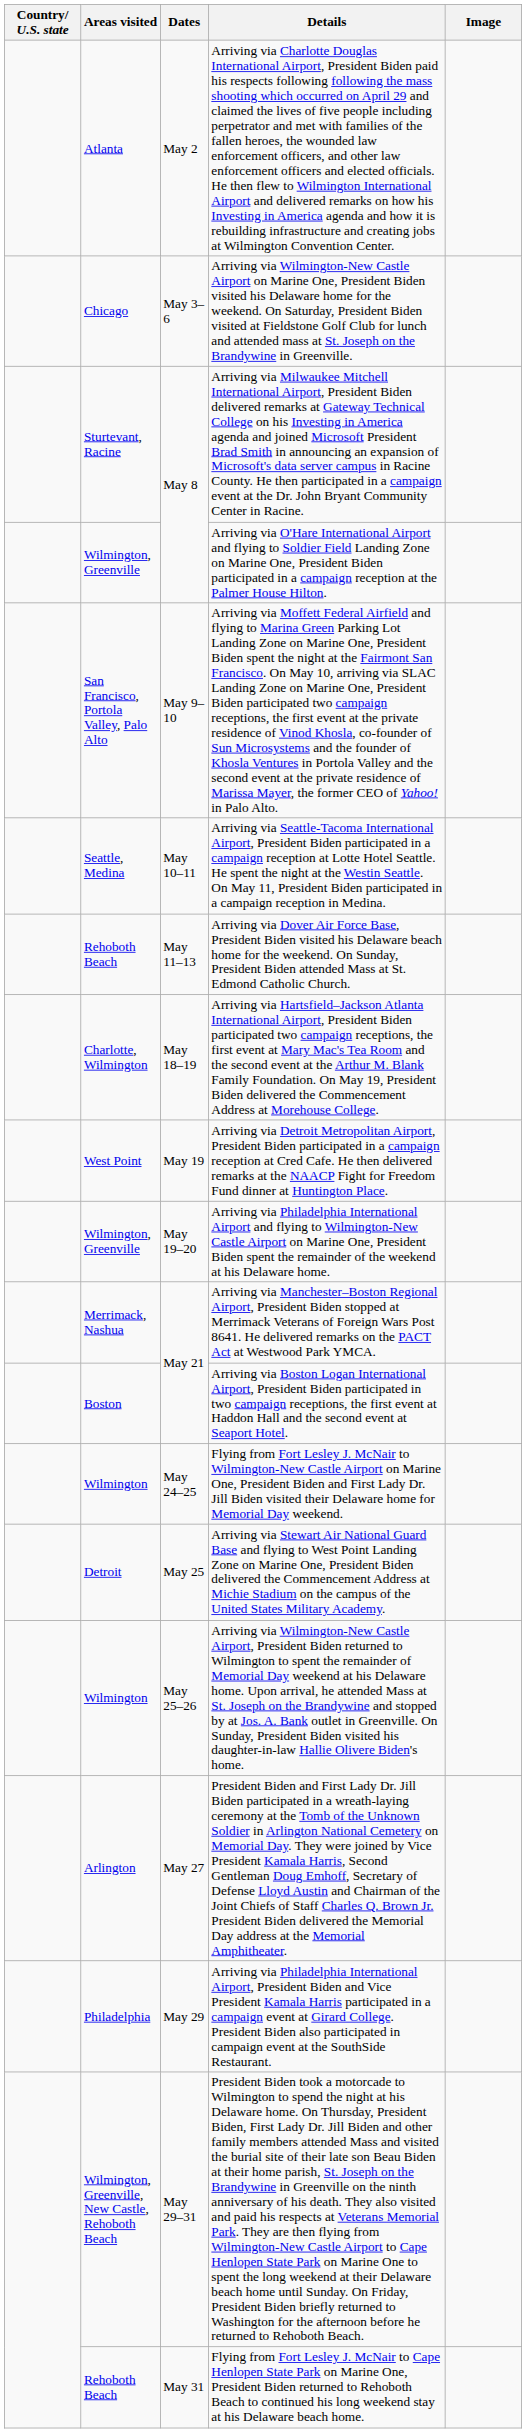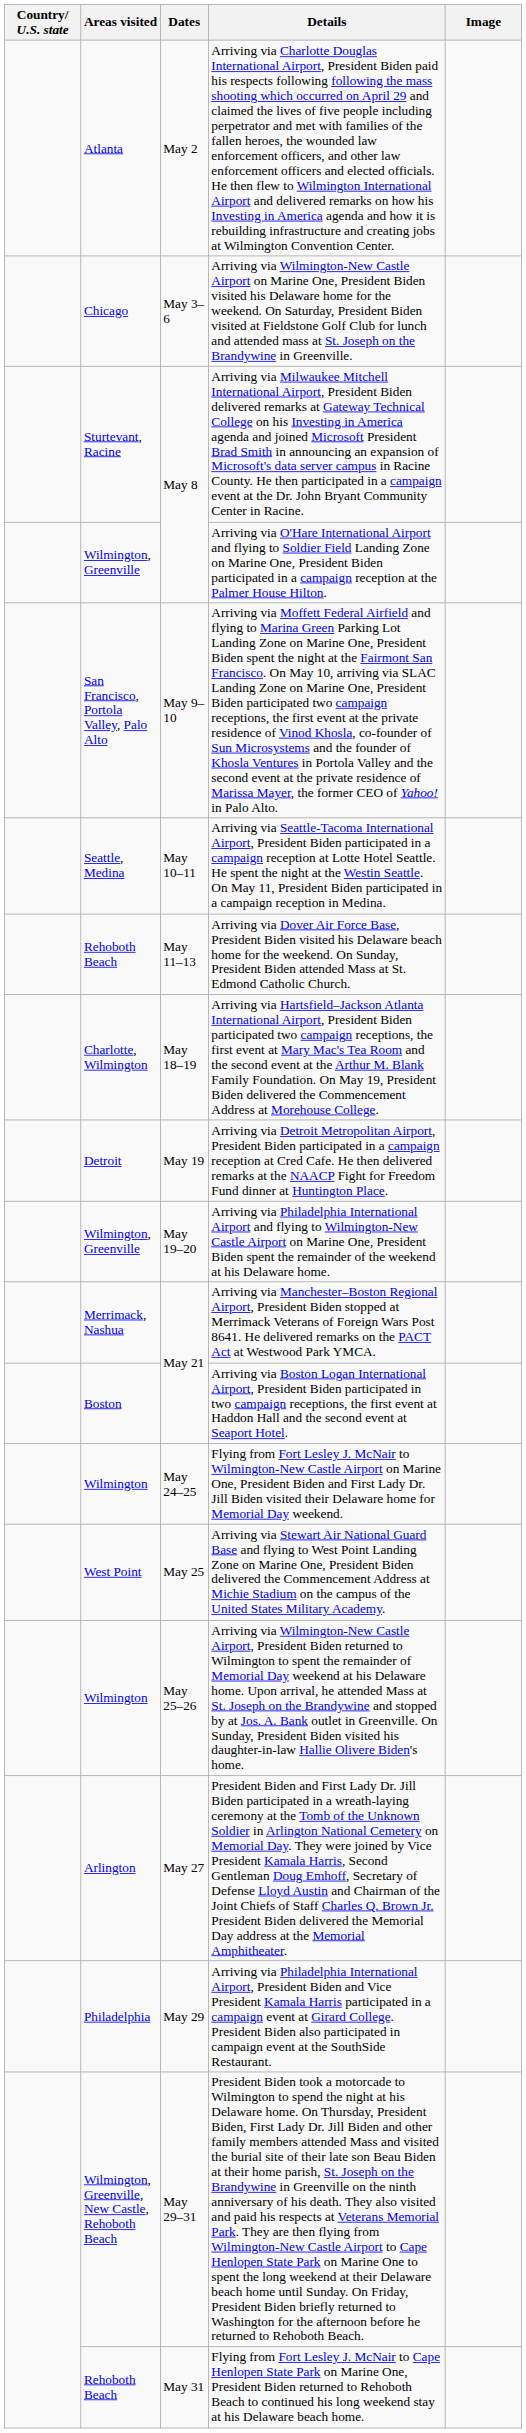(113, 1160) West Point -> (103, 1160) Detroit
(103, 1572) Detroit -> (113, 1572) West Point
